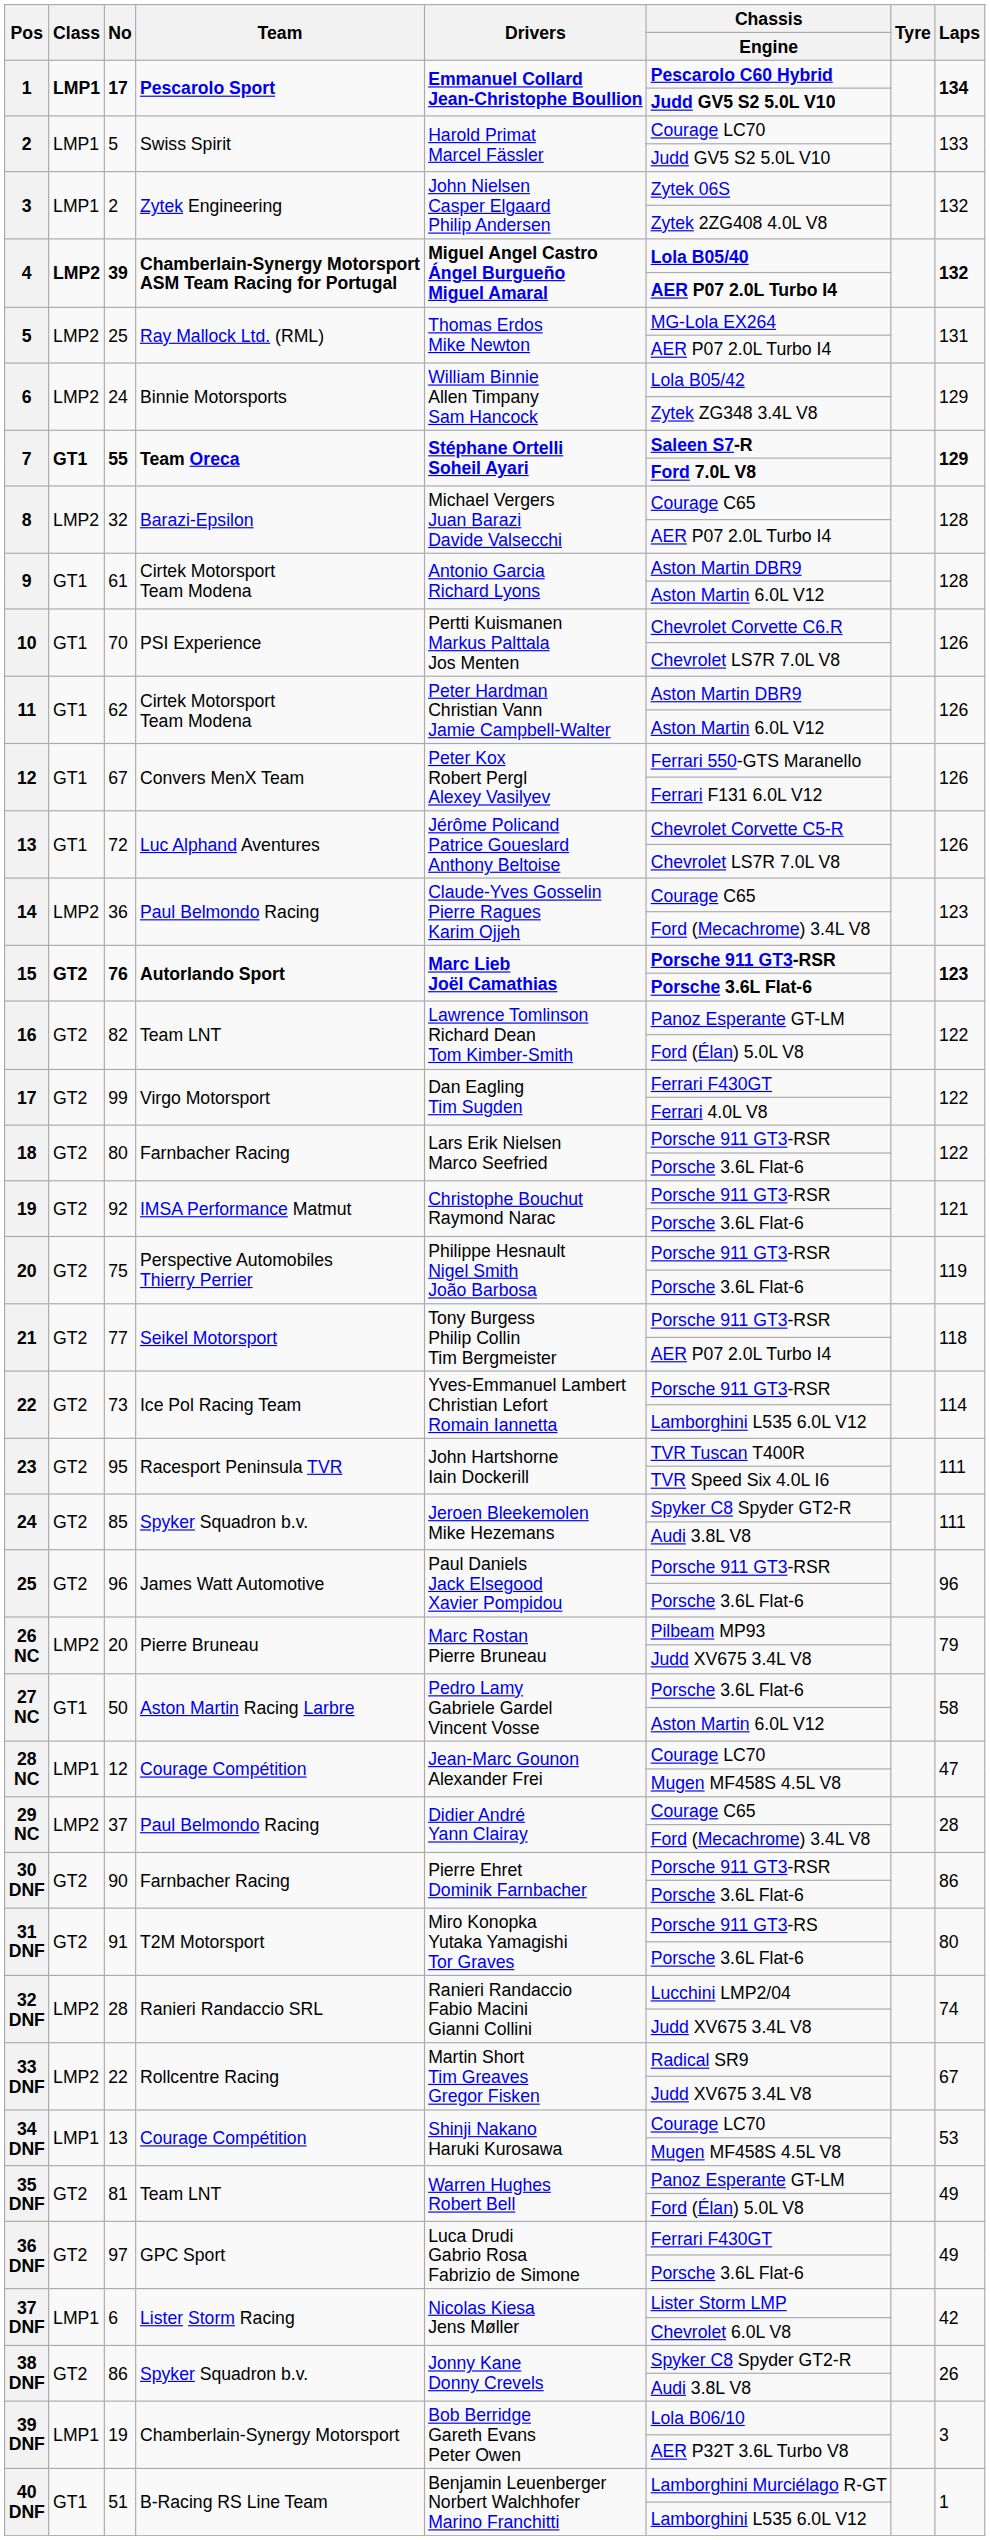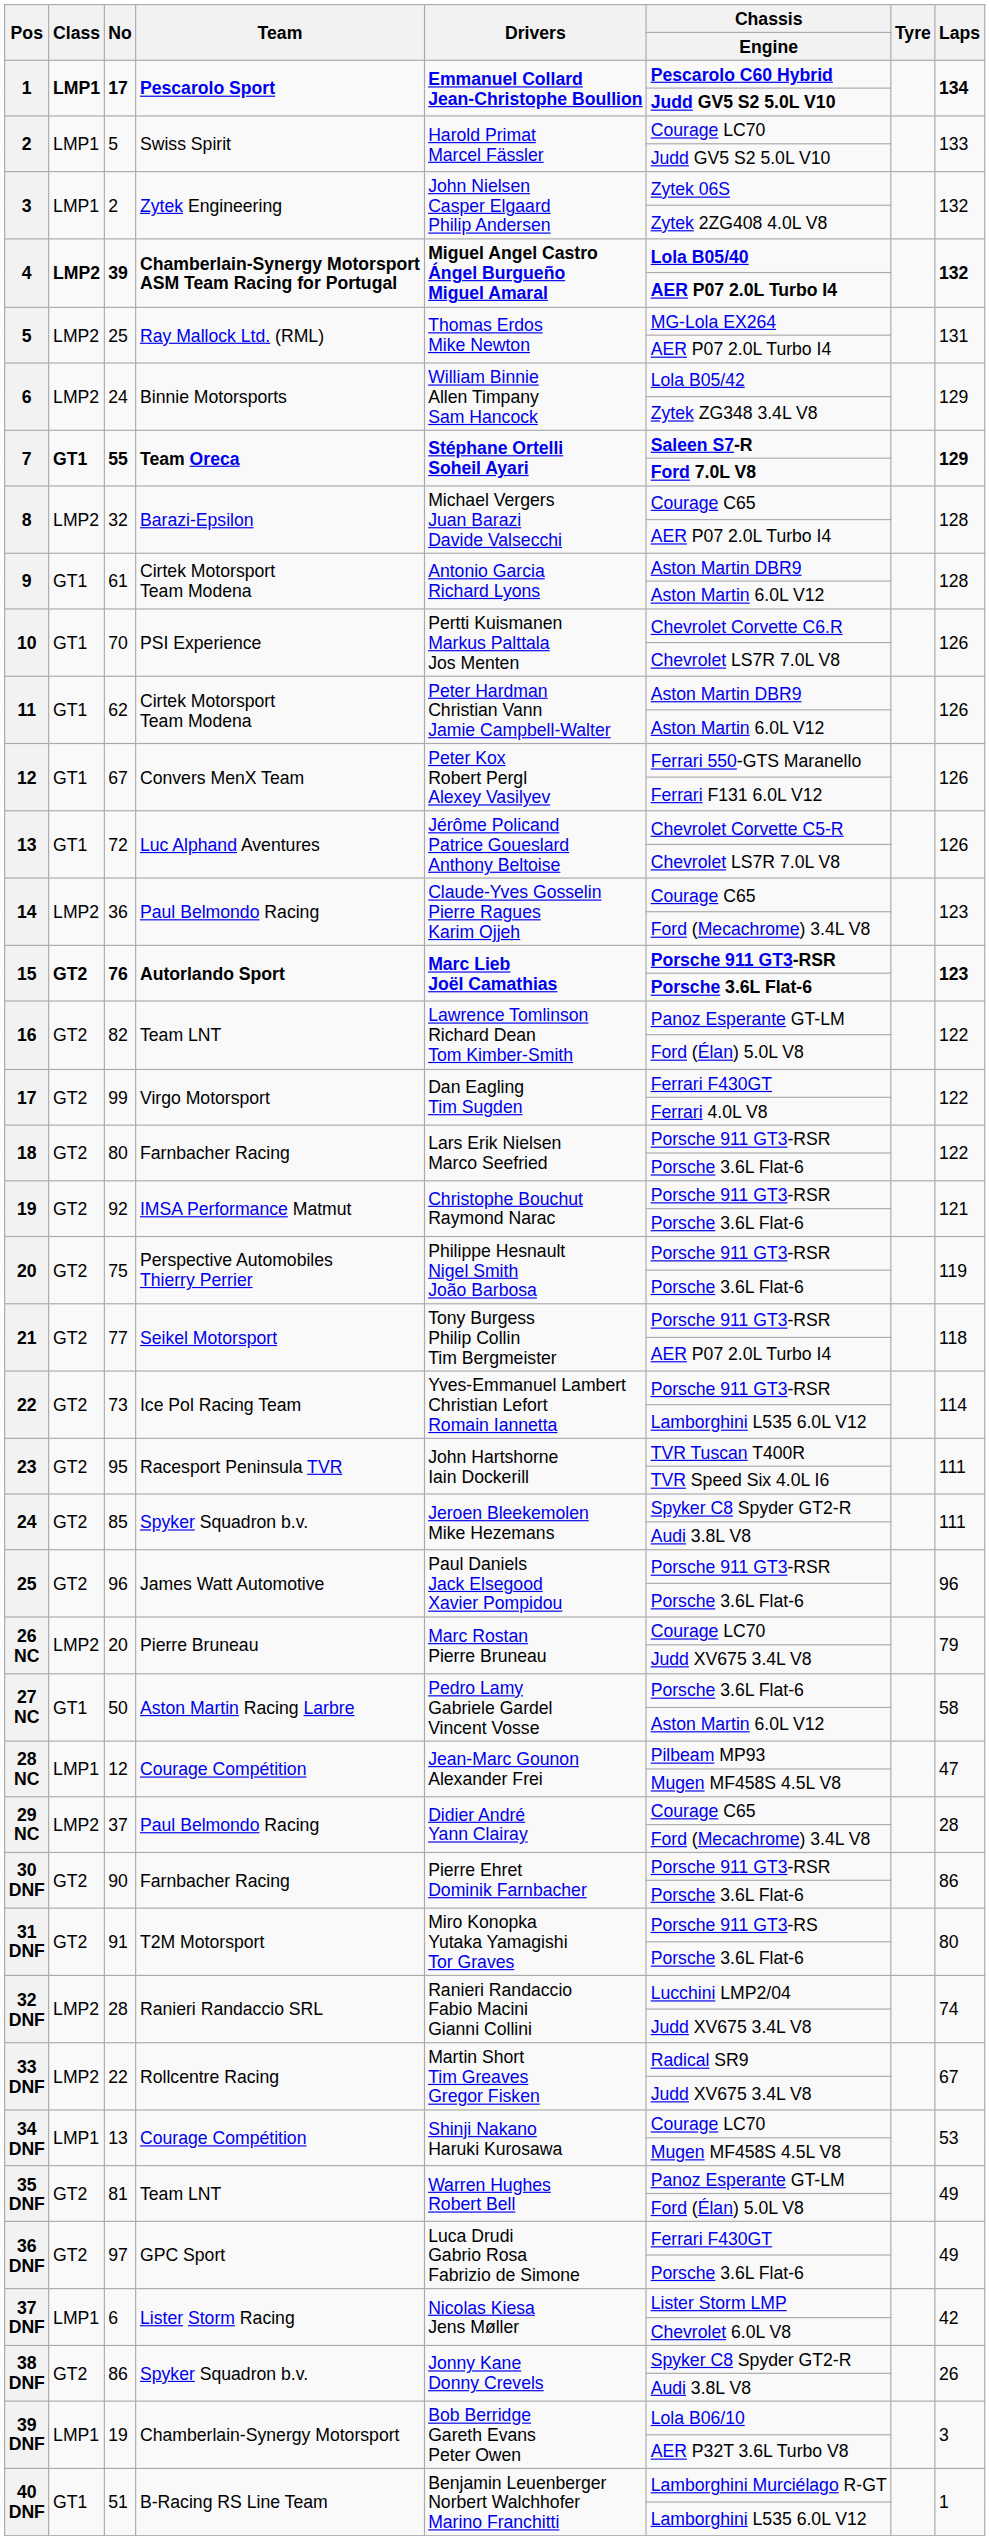(708, 1632) Pilbeam MP93 -> (708, 1632) Courage LC70
(708, 1755) Courage LC70 -> (708, 1755) Pilbeam MP93
